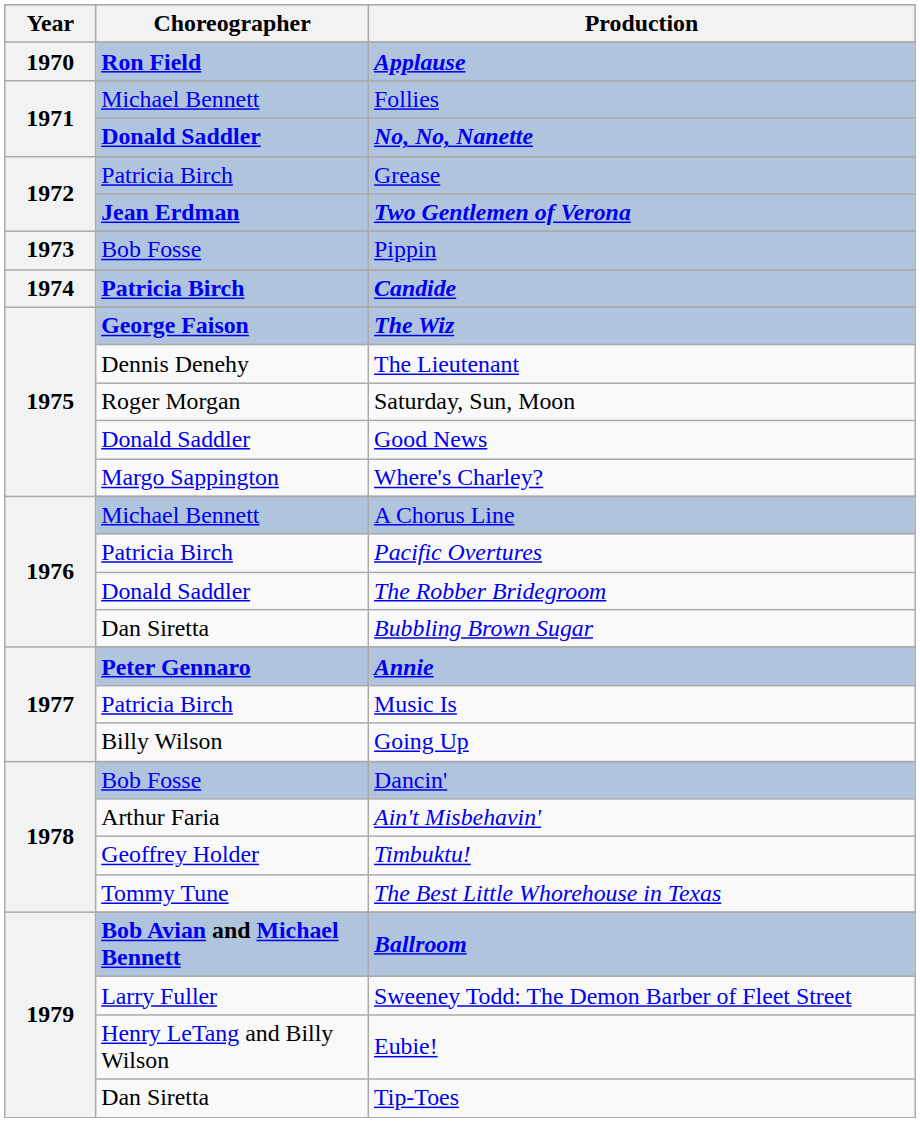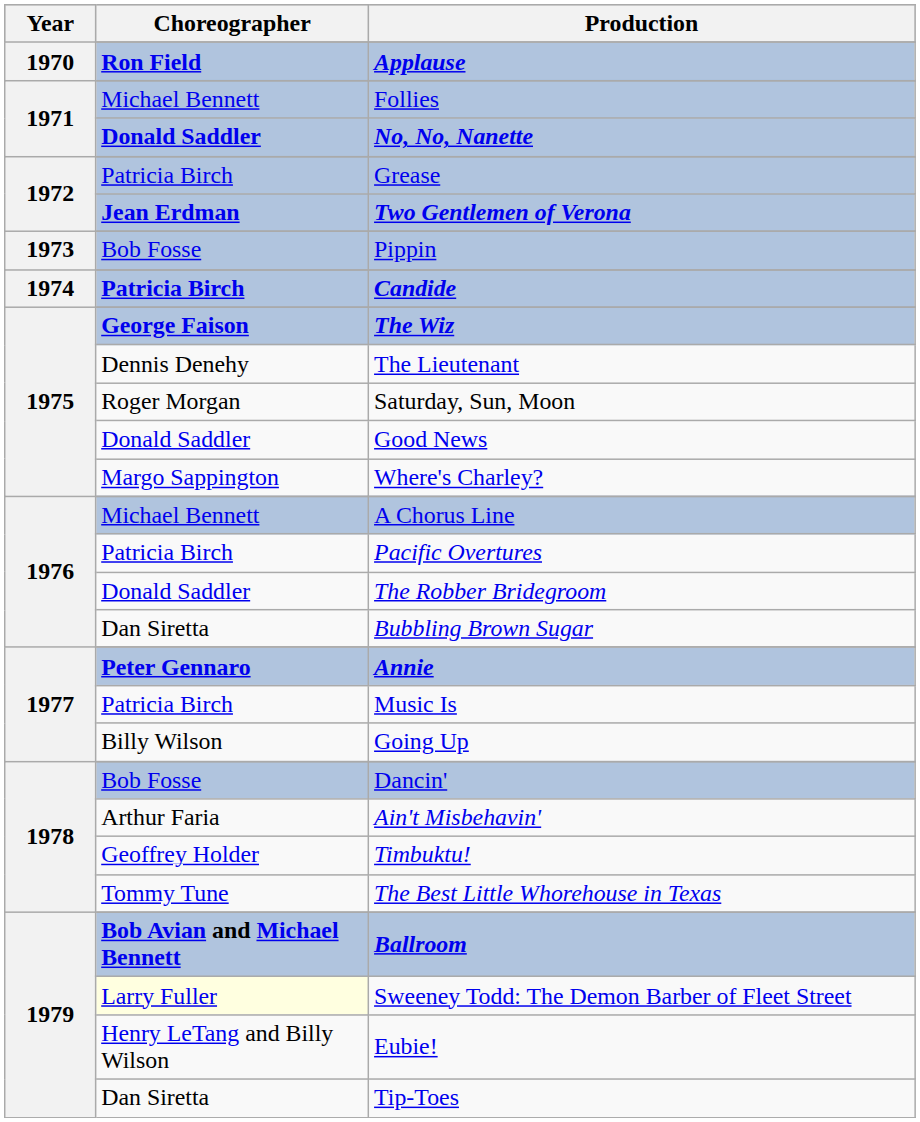(159, 995) no background -> (159, 995) lightyellow background
